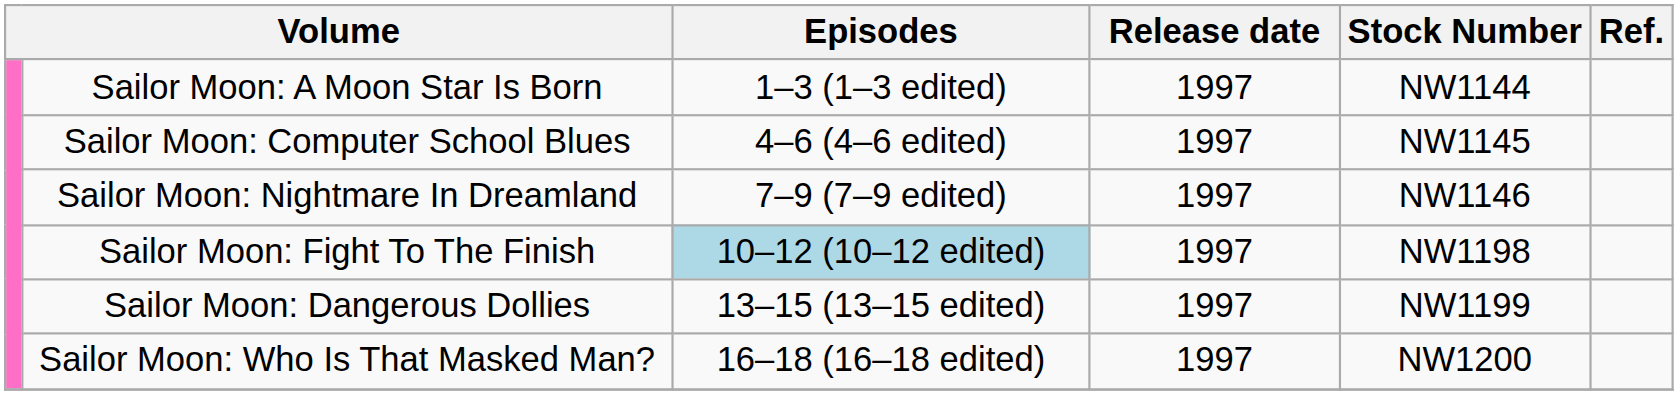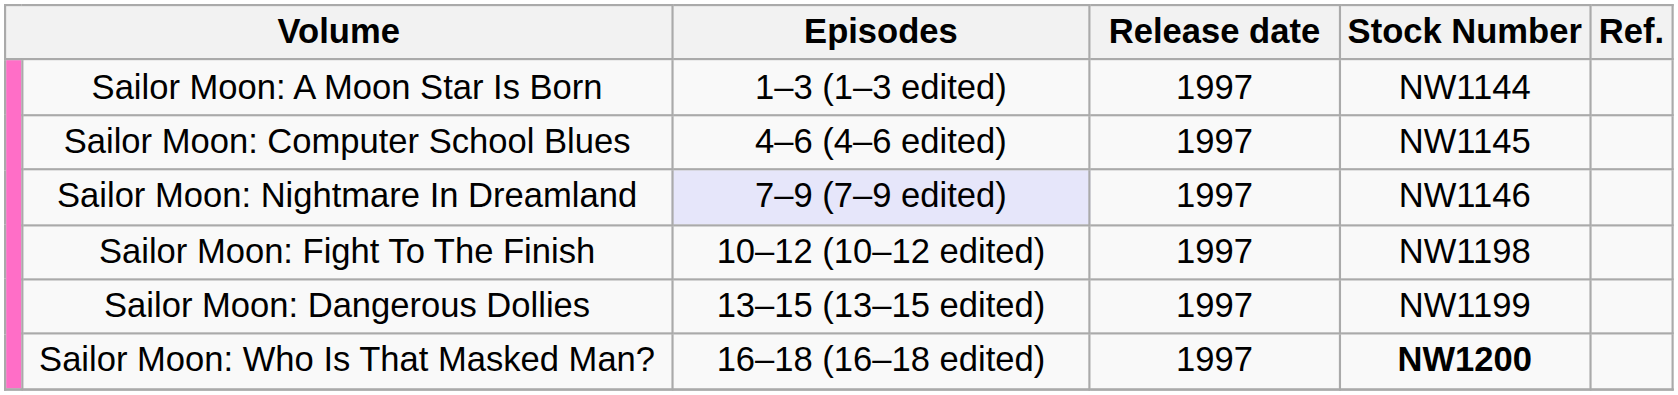(881, 196) no background -> (881, 196) lavender background
(881, 251) lightblue background -> (881, 251) no background
(1465, 360) normal -> (1465, 360) bold
